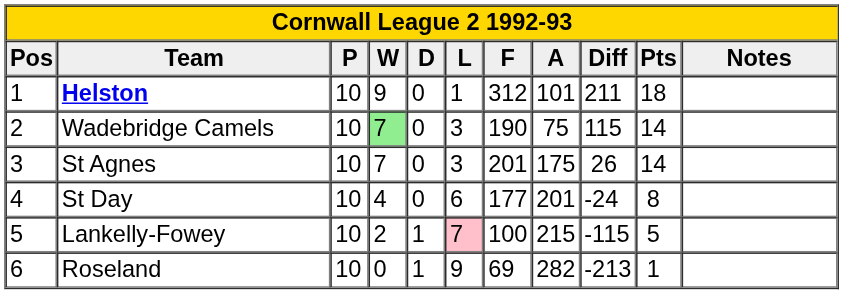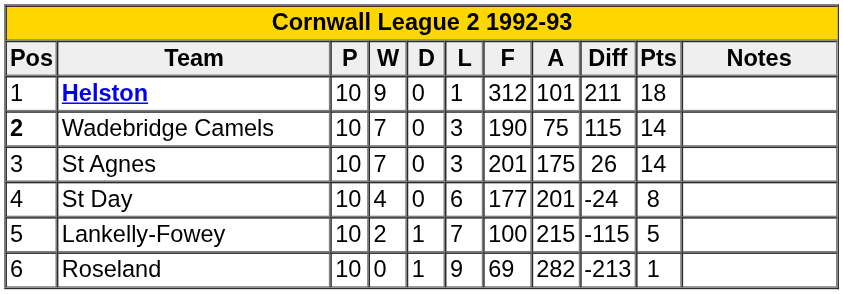(16, 128) normal -> (16, 128) bold
(380, 128) lightgreen background -> (380, 128) no background
(456, 234) pink background -> (456, 234) no background
